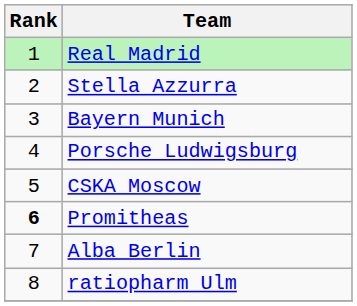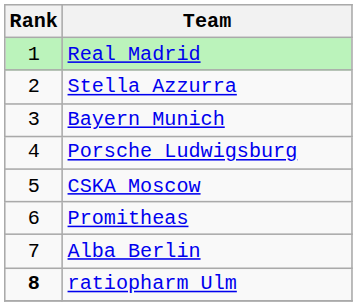(34, 218) bold -> (34, 218) normal
(34, 284) normal -> (34, 284) bold
